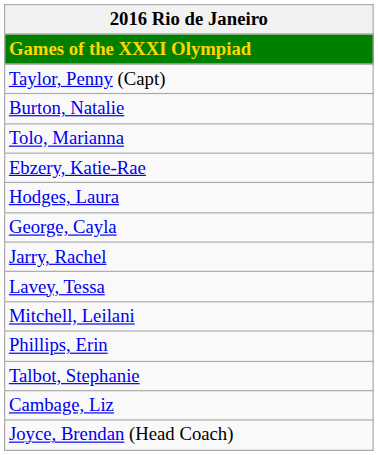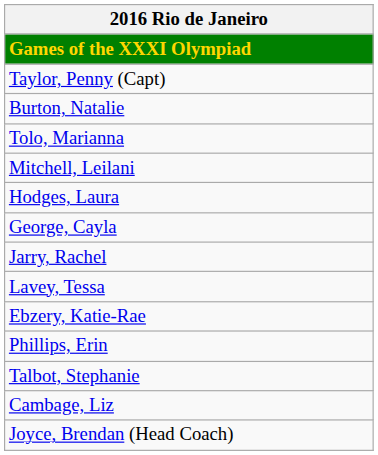(77, 167) Ebzery, Katie-Rae -> (72, 167) Mitchell, Leilani
(72, 316) Mitchell, Leilani -> (77, 316) Ebzery, Katie-Rae
